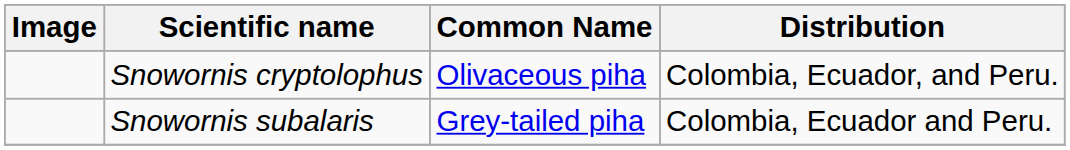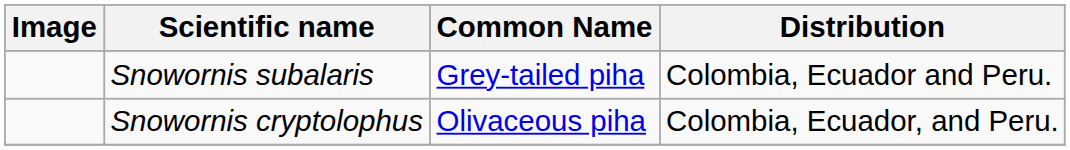rows swapped: (267, 74) <-> (242, 121)
